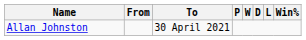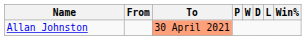(192, 28) no background -> (192, 28) lightsalmon background
